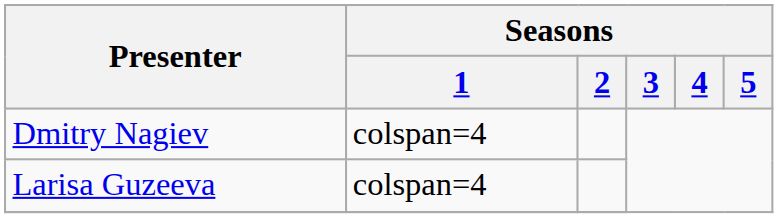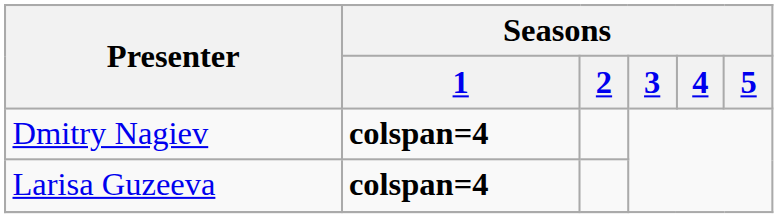(420, 133) normal -> (419, 133) bold
(420, 184) normal -> (419, 184) bold
